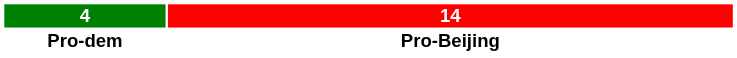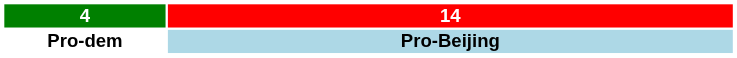(450, 41) no background -> (450, 41) lightblue background
